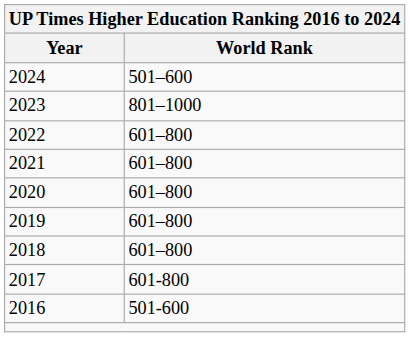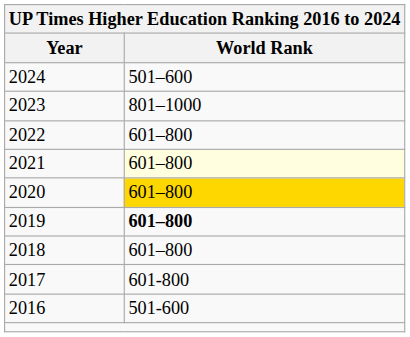(160, 163) no background -> (160, 163) lightyellow background
(160, 192) no background -> (160, 192) gold background
(160, 221) normal -> (160, 221) bold
